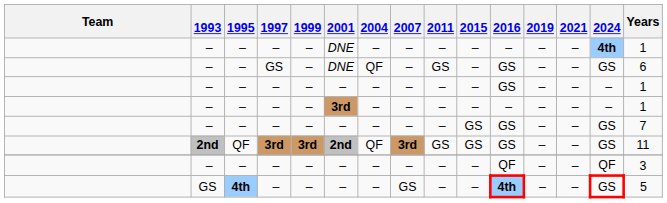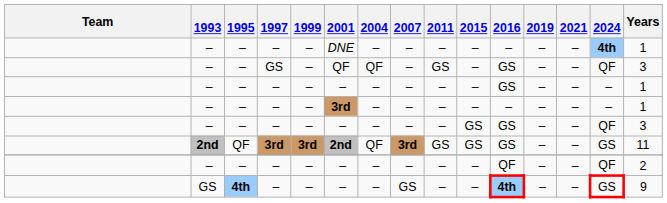(341, 67) DNE -> (341, 67) QF
(607, 67) GS -> (607, 67) QF
(643, 67) 6 -> (643, 67) 3
(607, 126) GS -> (607, 126) QF
(643, 126) 7 -> (643, 126) 3
(643, 166) 3 -> (643, 166) 2
(643, 187) 5 -> (643, 187) 9
